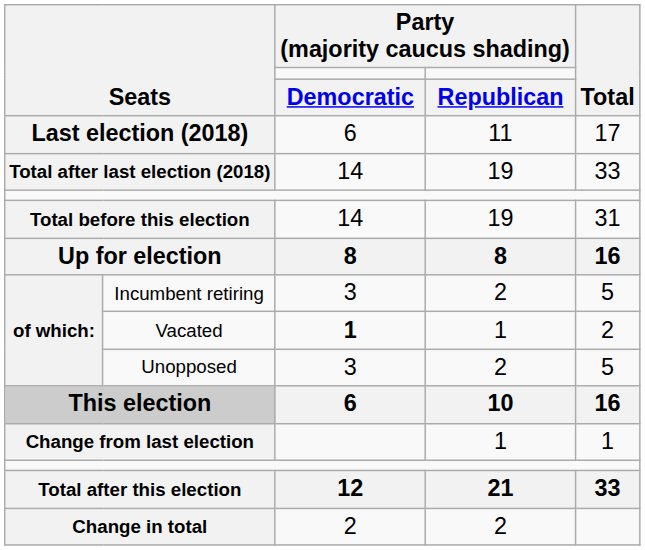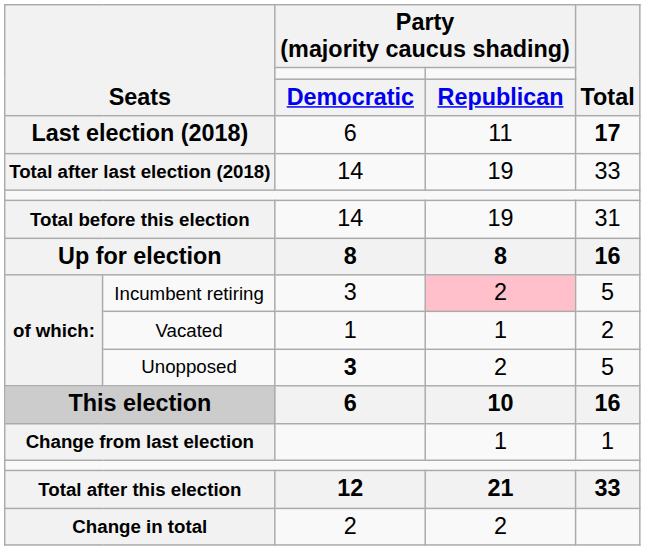(608, 134) normal -> (608, 134) bold
(500, 293) no background -> (500, 293) pink background
(350, 330) bold -> (350, 330) normal
(350, 367) normal -> (350, 367) bold
